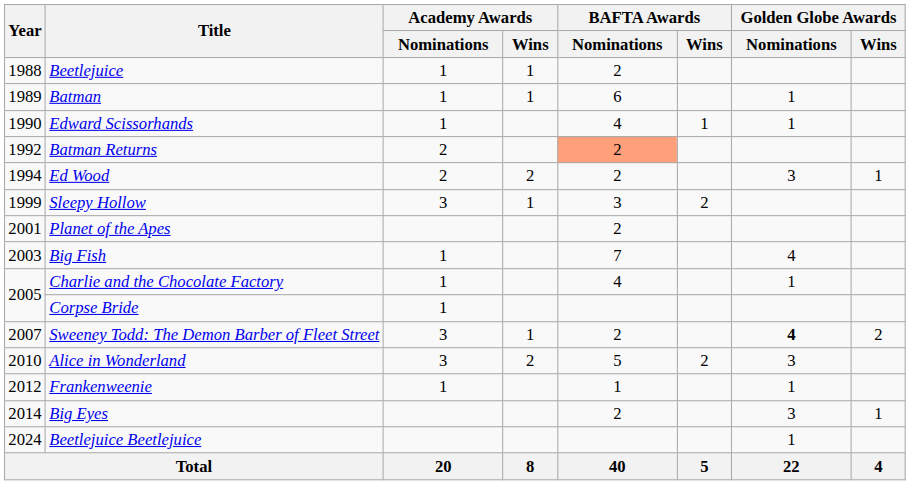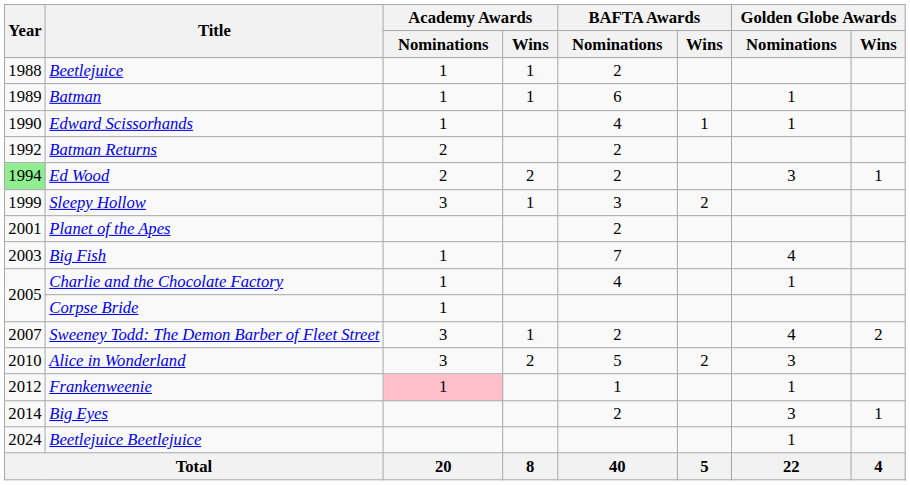(617, 149) lightsalmon background -> (617, 149) no background
(25, 176) no background -> (25, 176) lightgreen background
(791, 334) bold -> (791, 334) normal
(443, 387) no background -> (443, 387) pink background
